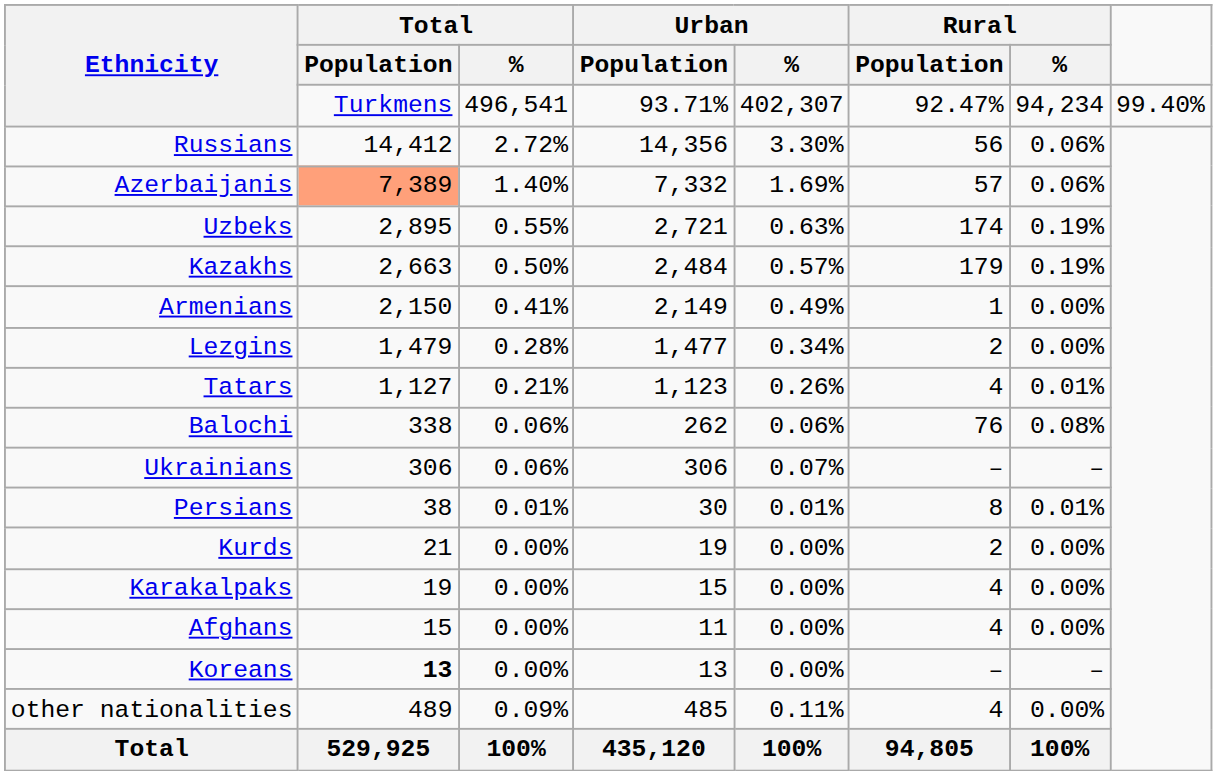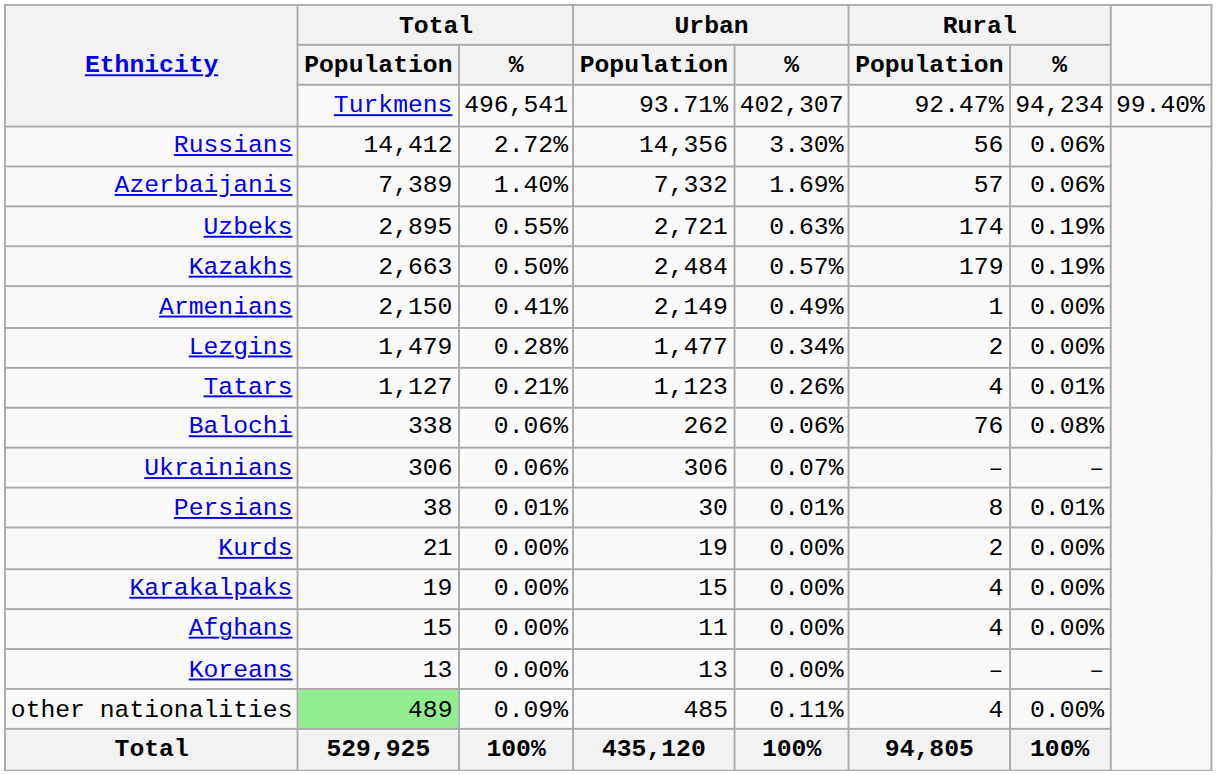(415, 186) lightsalmon background -> (415, 186) no background
(438, 669) bold -> (438, 669) normal
(430, 709) no background -> (430, 709) lightgreen background
